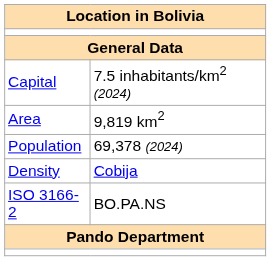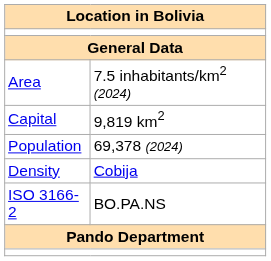(32, 82) Capital -> (24, 82) Area
(24, 119) Area -> (32, 119) Capital
